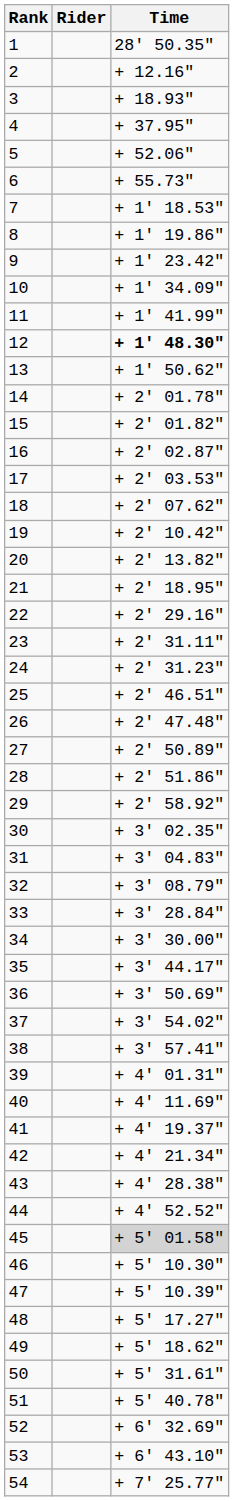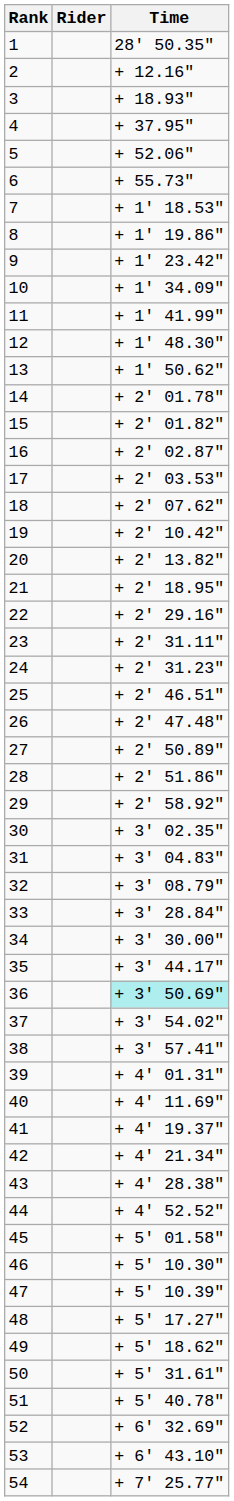(169, 344) bold -> (169, 344) normal
(169, 995) no background -> (169, 995) paleturquoise background
(169, 1239) lightgrey background -> (169, 1239) no background
